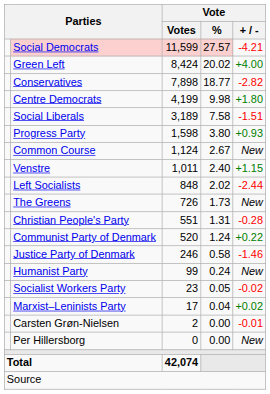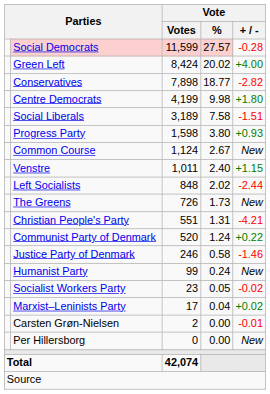(251, 47) -4.21 -> (251, 47) -0.28
(251, 220) -0.28 -> (251, 220) -4.21
